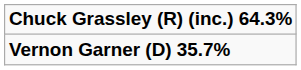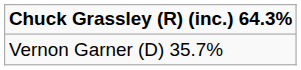(120, 49) bold -> (116, 49) normal
